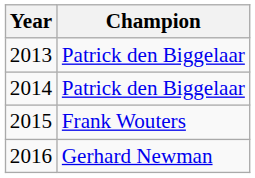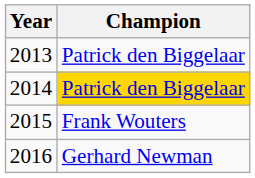(153, 88) no background -> (153, 88) gold background
